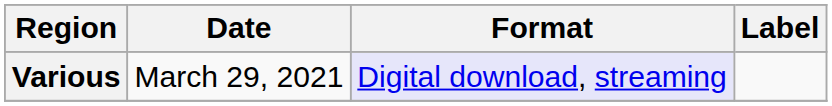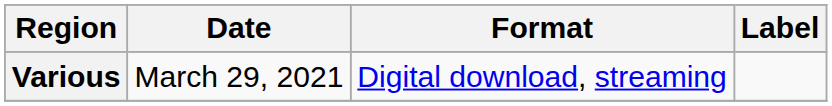(542, 76) lavender background -> (542, 76) no background
